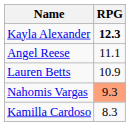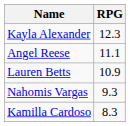(110, 33) bold -> (110, 33) normal
(110, 92) lightsalmon background -> (110, 92) no background
